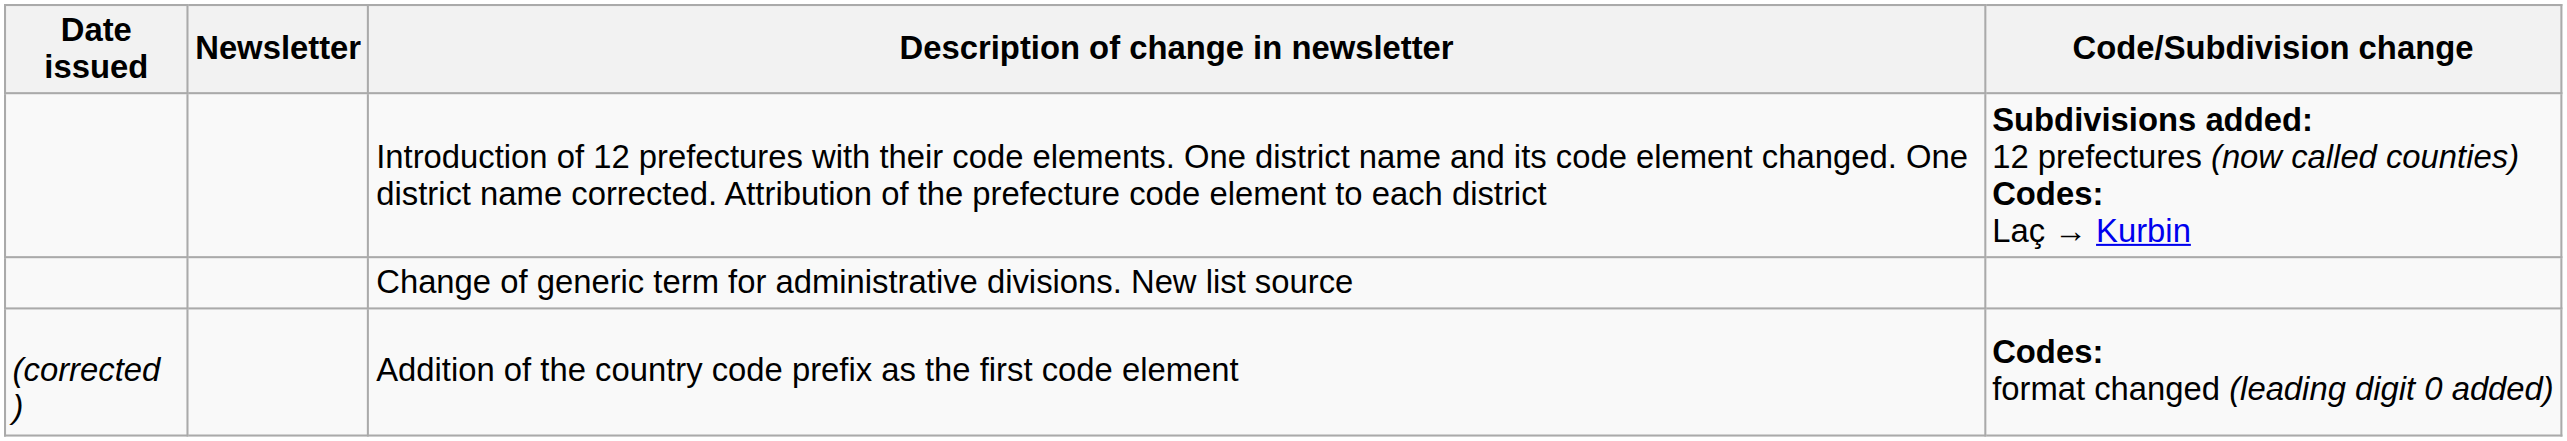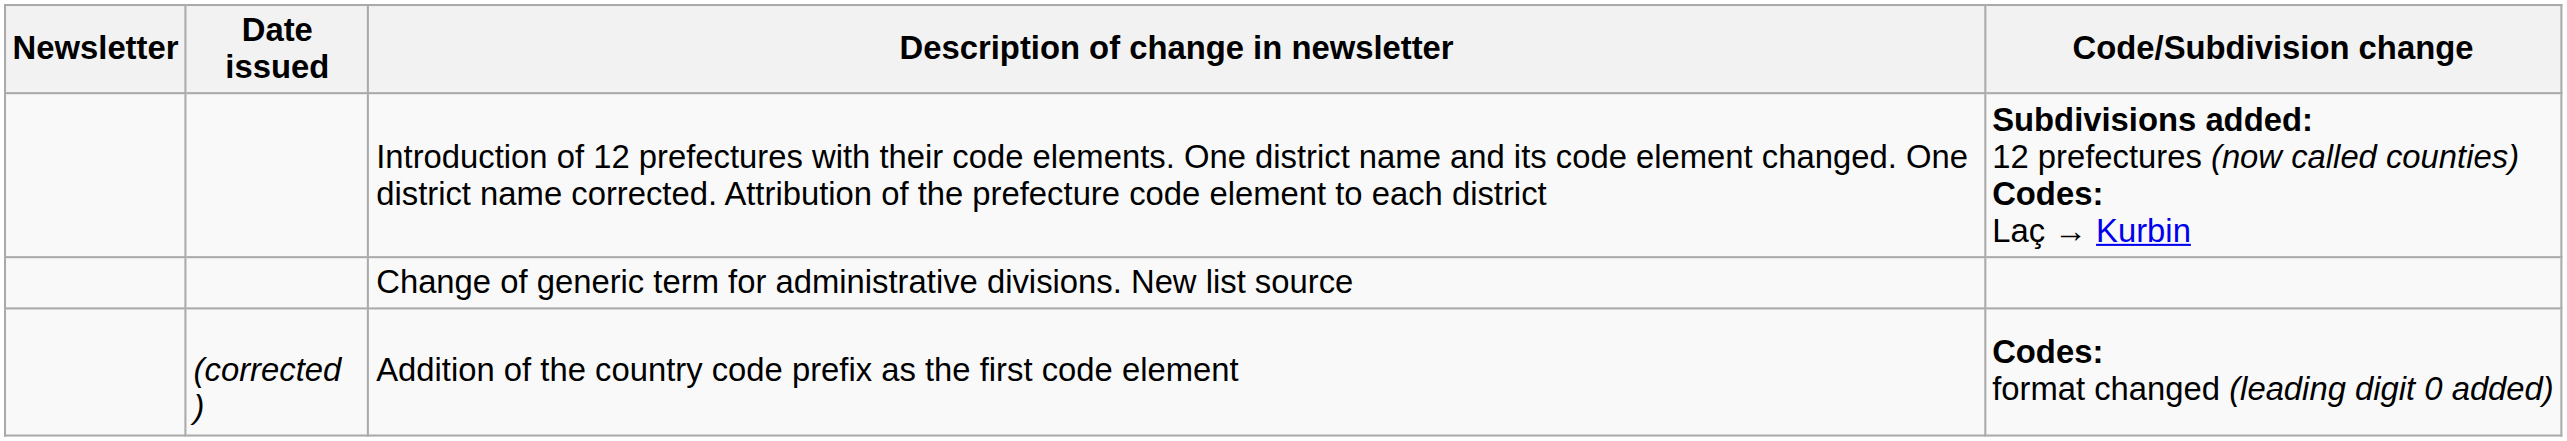columns swapped: (278, 48) <-> (96, 48)
